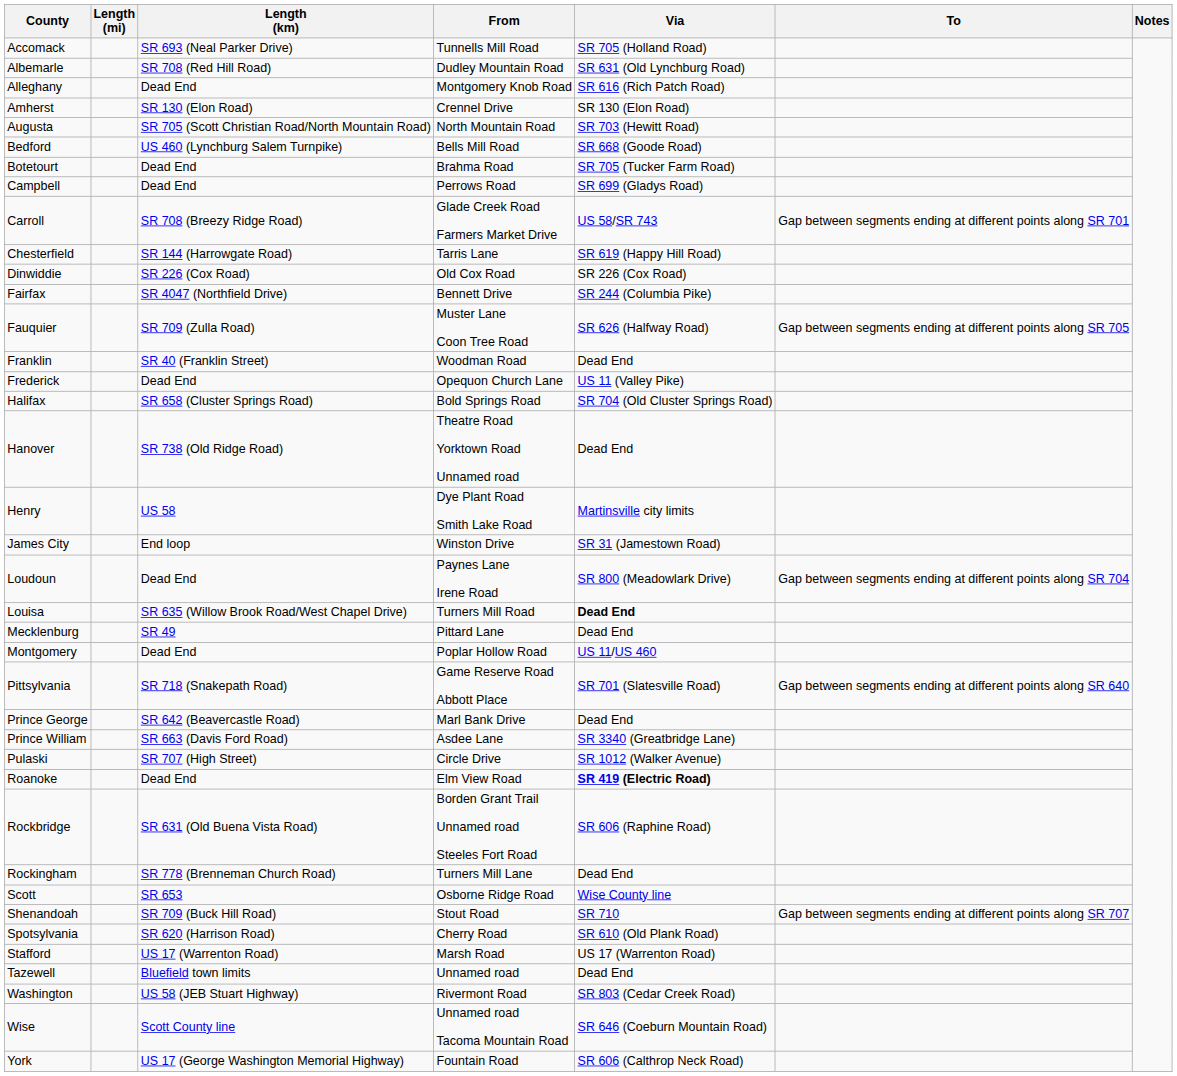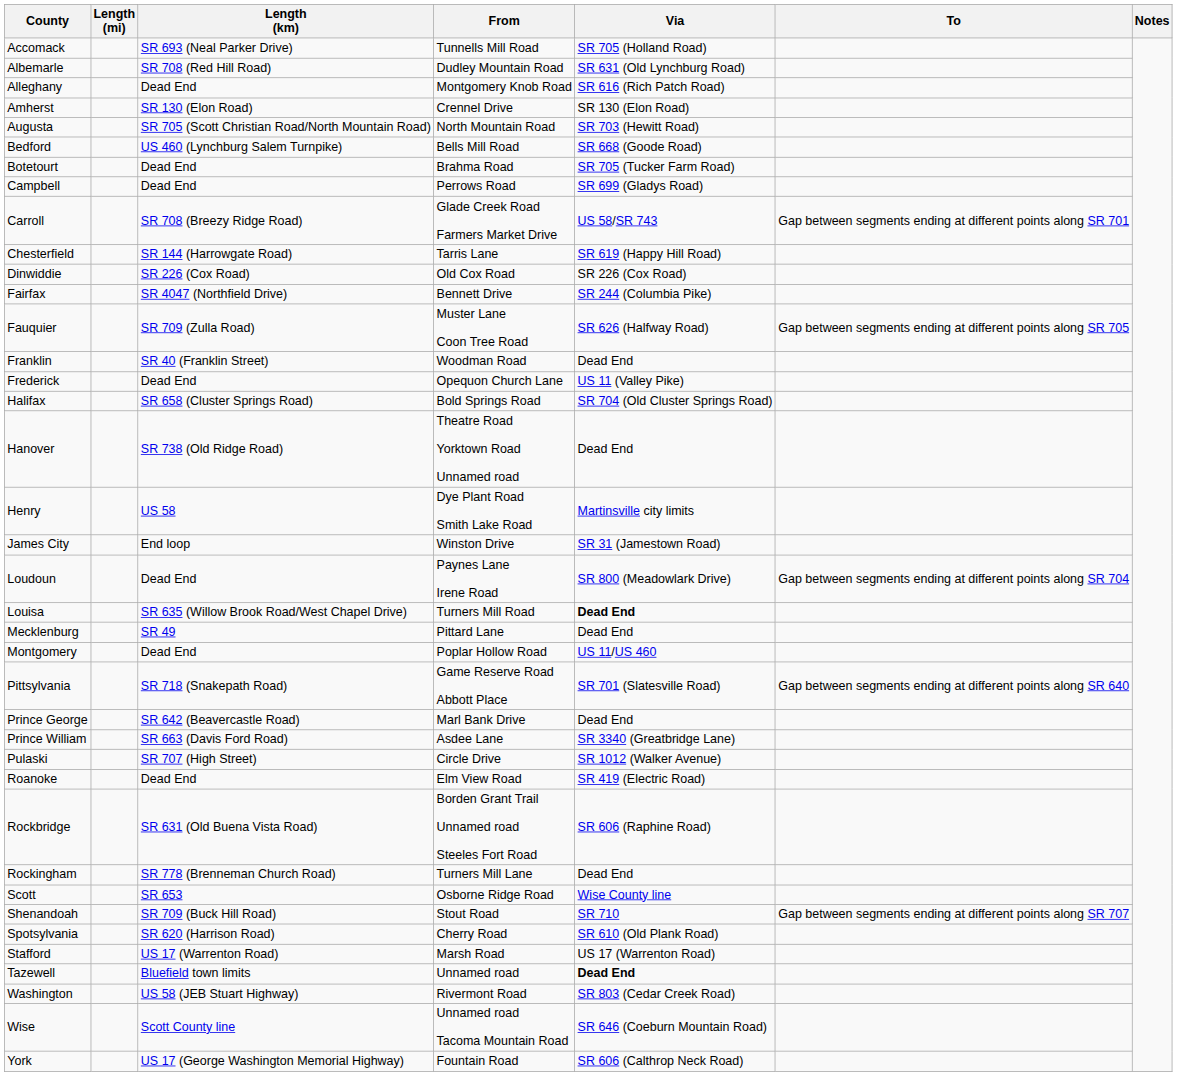(644, 779) bold -> (641, 779) normal
(605, 973) normal -> (606, 973) bold
